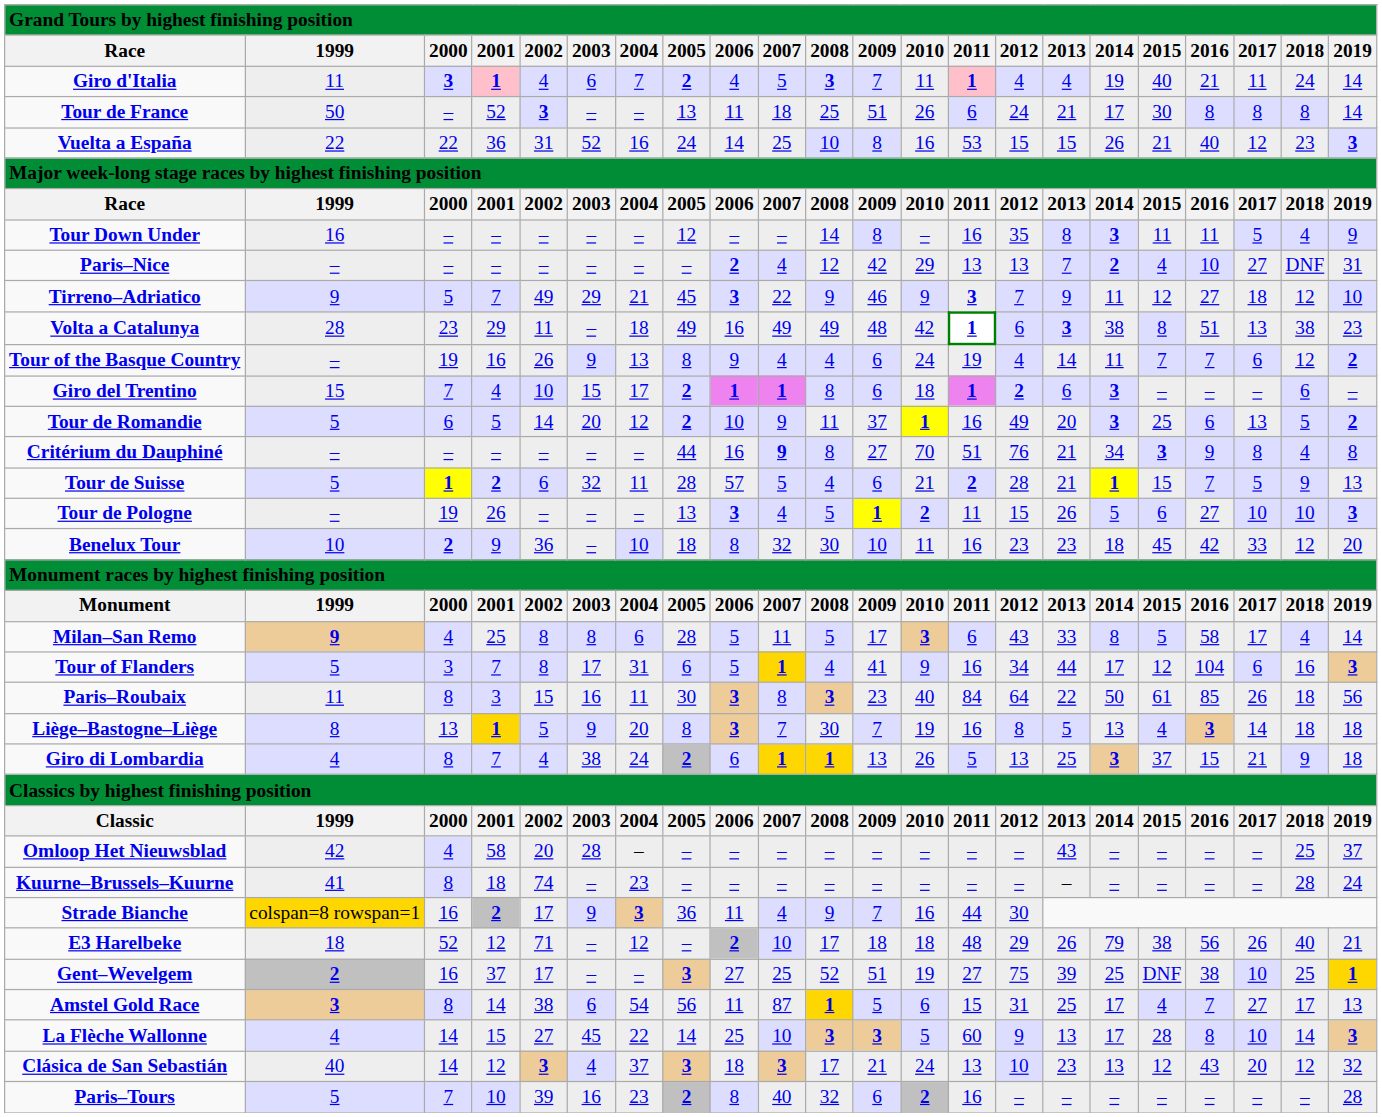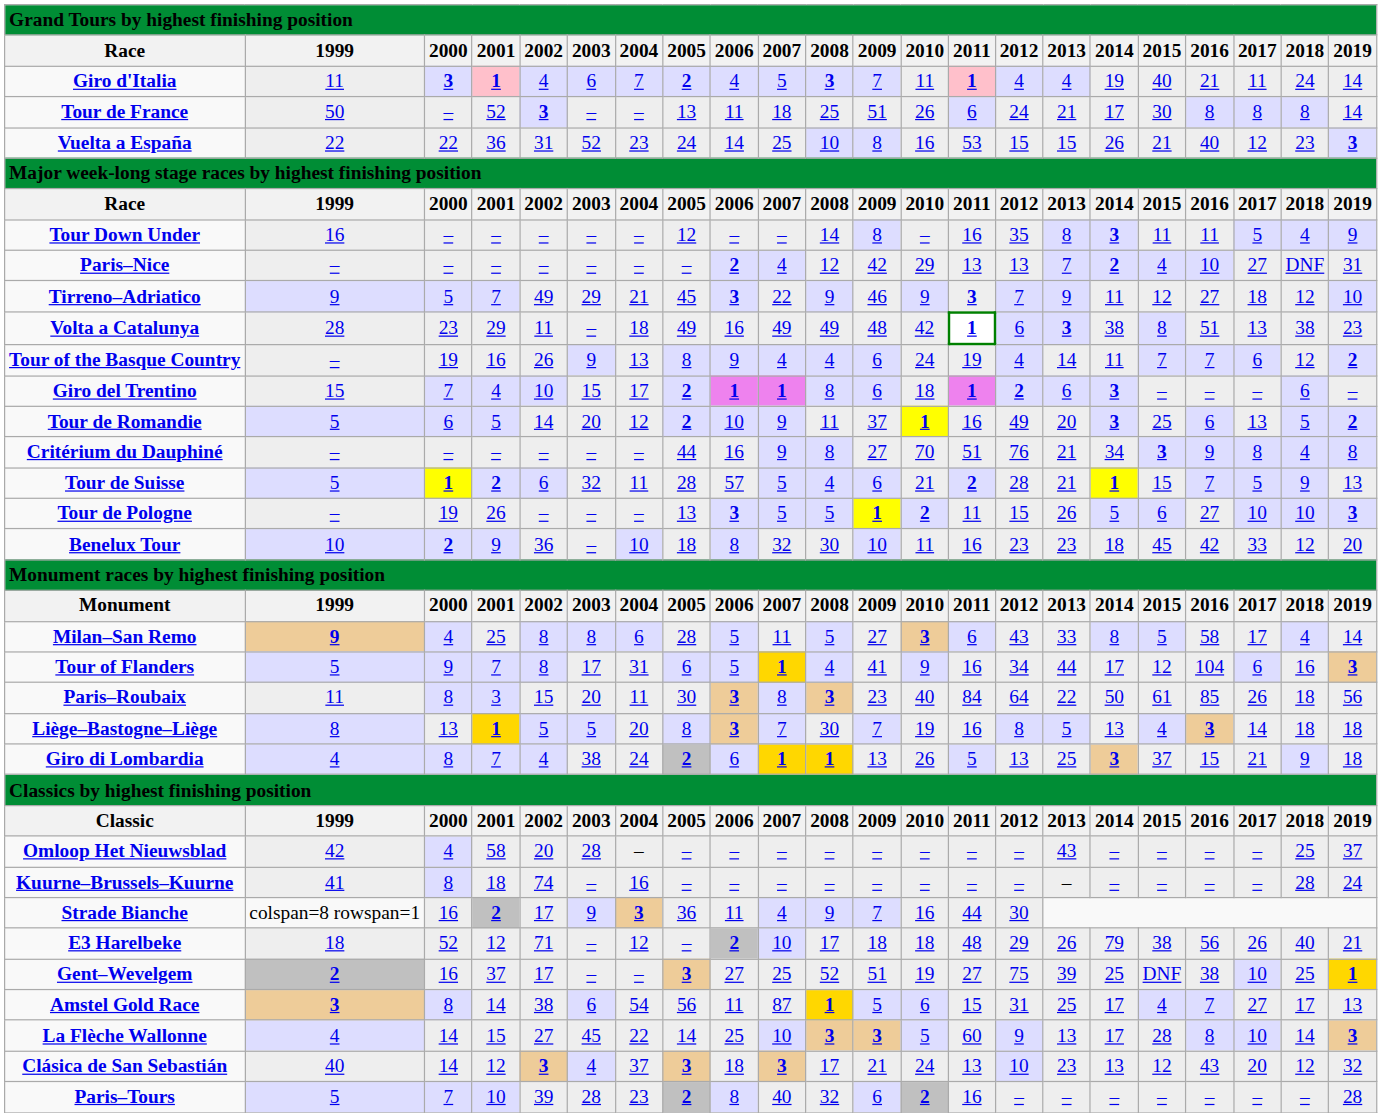(639, 142) 16 -> (639, 142) 23
(782, 452) bold -> (782, 452) normal
(782, 513) 4 -> (782, 513) 5
(877, 636) 17 -> (877, 636) 27
(448, 667) 3 -> (448, 667) 9
(591, 697) 16 -> (591, 697) 20
(591, 728) 9 -> (591, 728) 5
(639, 881) 23 -> (639, 881) 16
(335, 912) gold background -> (335, 912) no background
(591, 1096) 16 -> (591, 1096) 28
